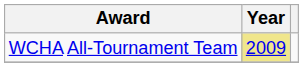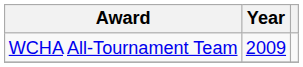(266, 47) khaki background -> (266, 47) no background
